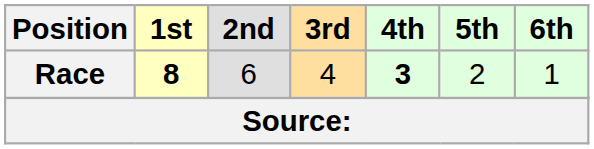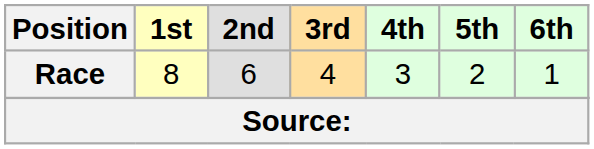(171, 74) bold -> (171, 74) normal
(403, 74) bold -> (403, 74) normal
